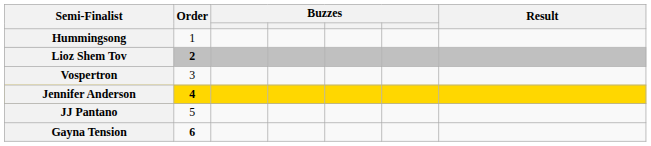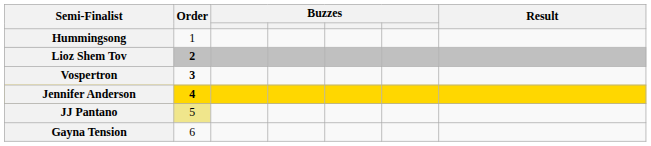(192, 75) normal -> (192, 75) bold
(192, 113) no background -> (192, 113) khaki background
(192, 132) bold -> (192, 132) normal
